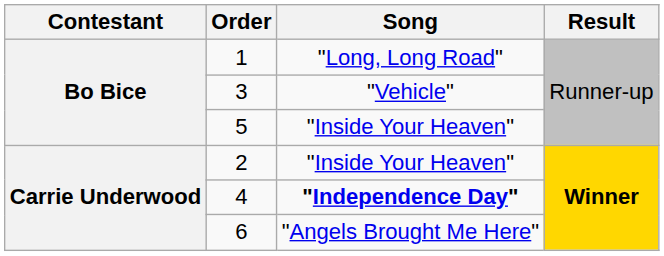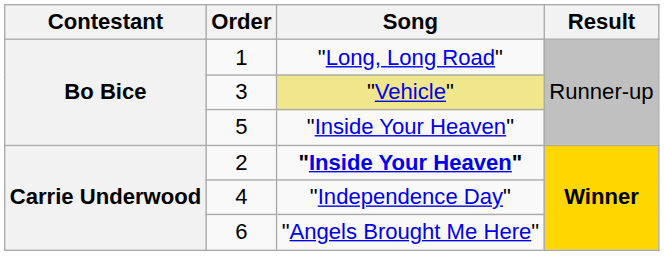(410, 92) no background -> (410, 92) khaki background
(410, 162) normal -> (410, 162) bold
(410, 197) bold -> (410, 197) normal
